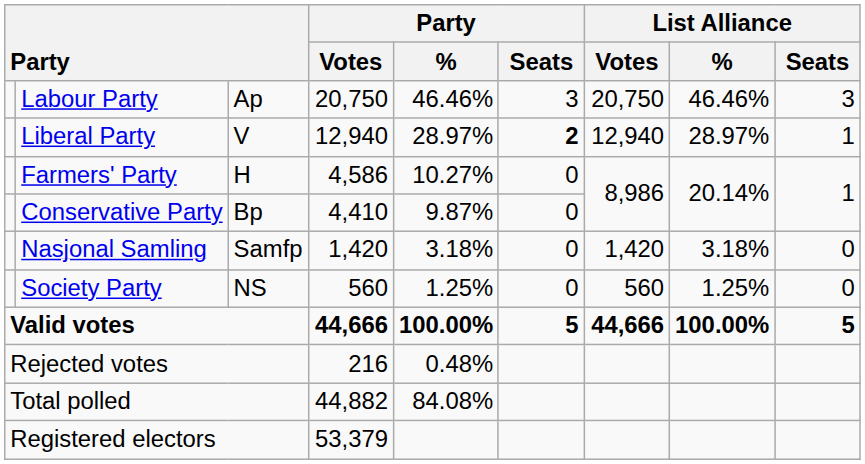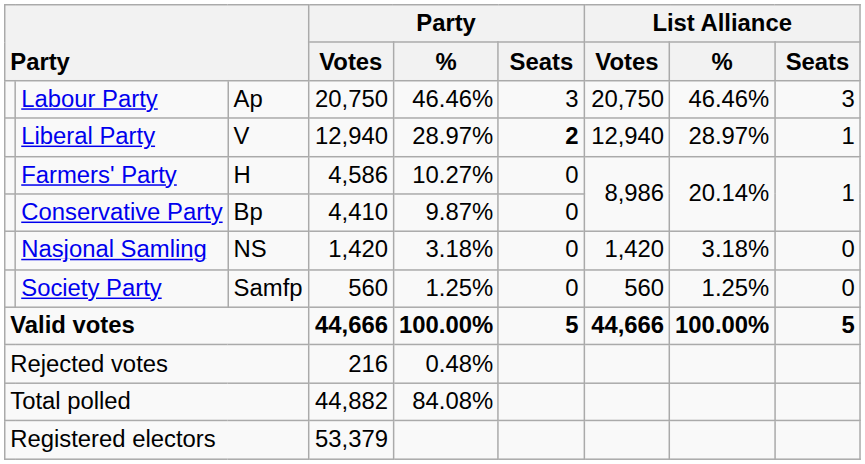(268, 250) Samfp -> (250, 250) NS
(250, 288) NS -> (268, 288) Samfp
